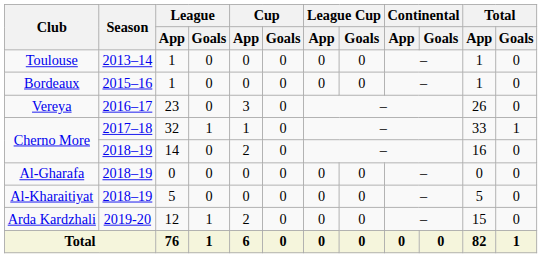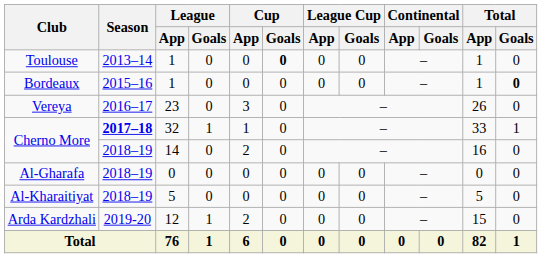(283, 60) normal -> (283, 60) bold
(516, 83) normal -> (516, 83) bold
(127, 128) normal -> (127, 128) bold
